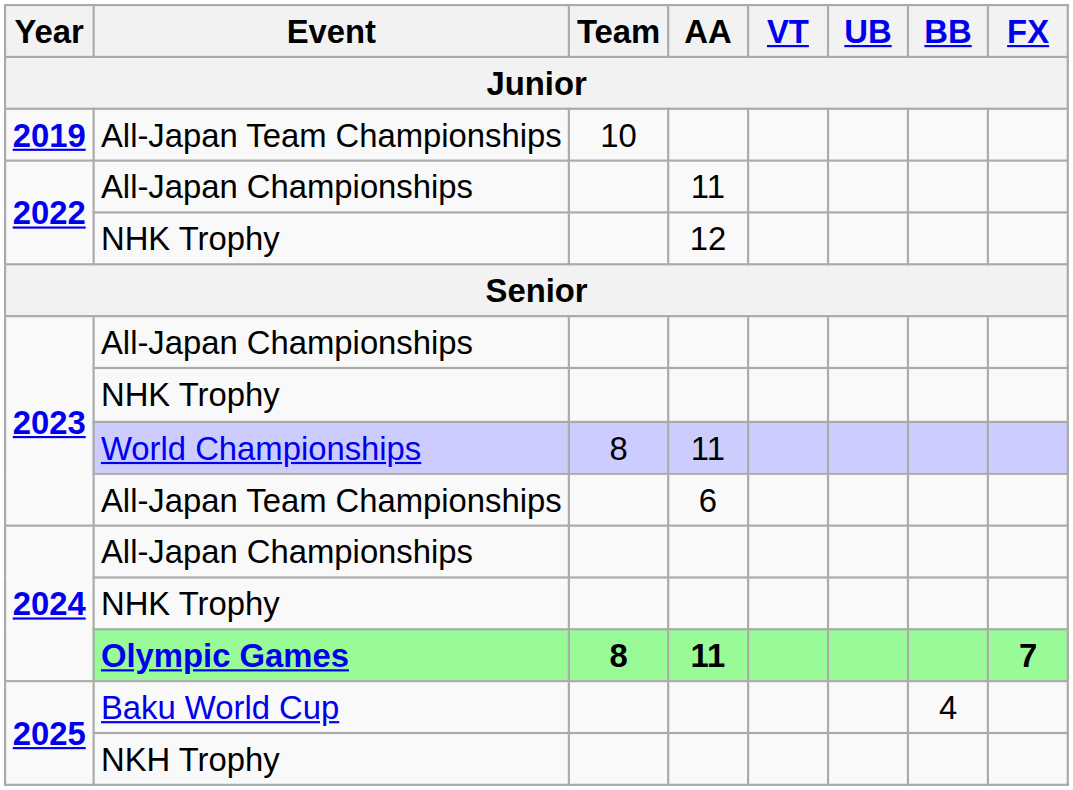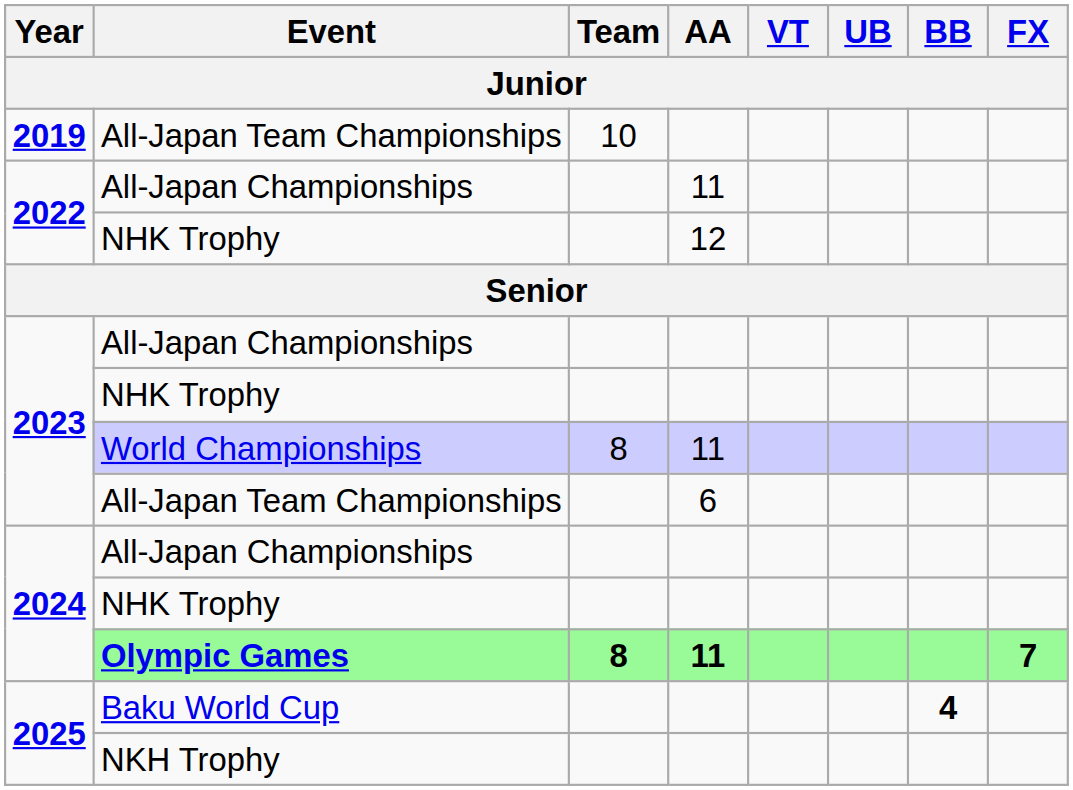(948, 707) normal -> (948, 707) bold
